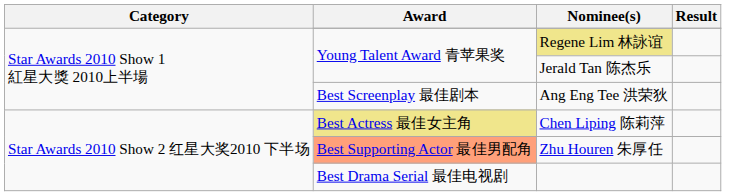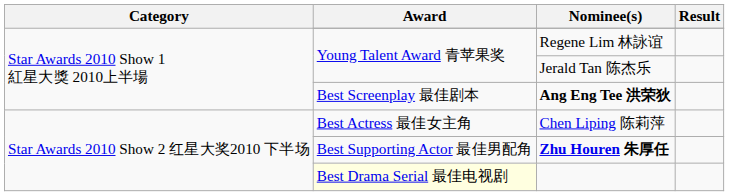(602, 41) khaki background -> (602, 41) no background
(604, 95) normal -> (606, 95) bold
(394, 122) khaki background -> (394, 122) no background
(425, 149) lightsalmon background -> (425, 149) no background
(601, 149) normal -> (604, 149) bold
(412, 176) no background -> (412, 176) lightyellow background
